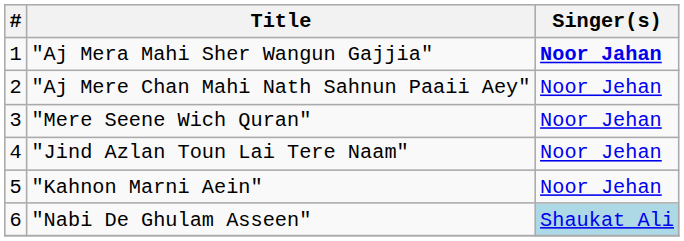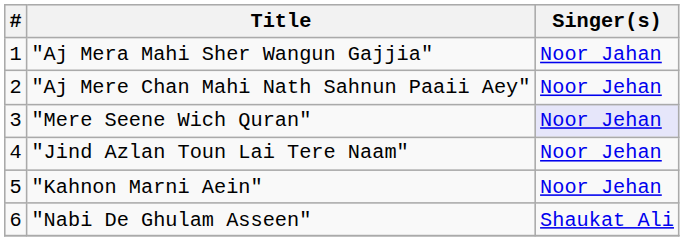(601, 54) bold -> (601, 54) normal
(601, 120) no background -> (601, 120) lavender background
(607, 220) lightblue background -> (607, 220) no background
